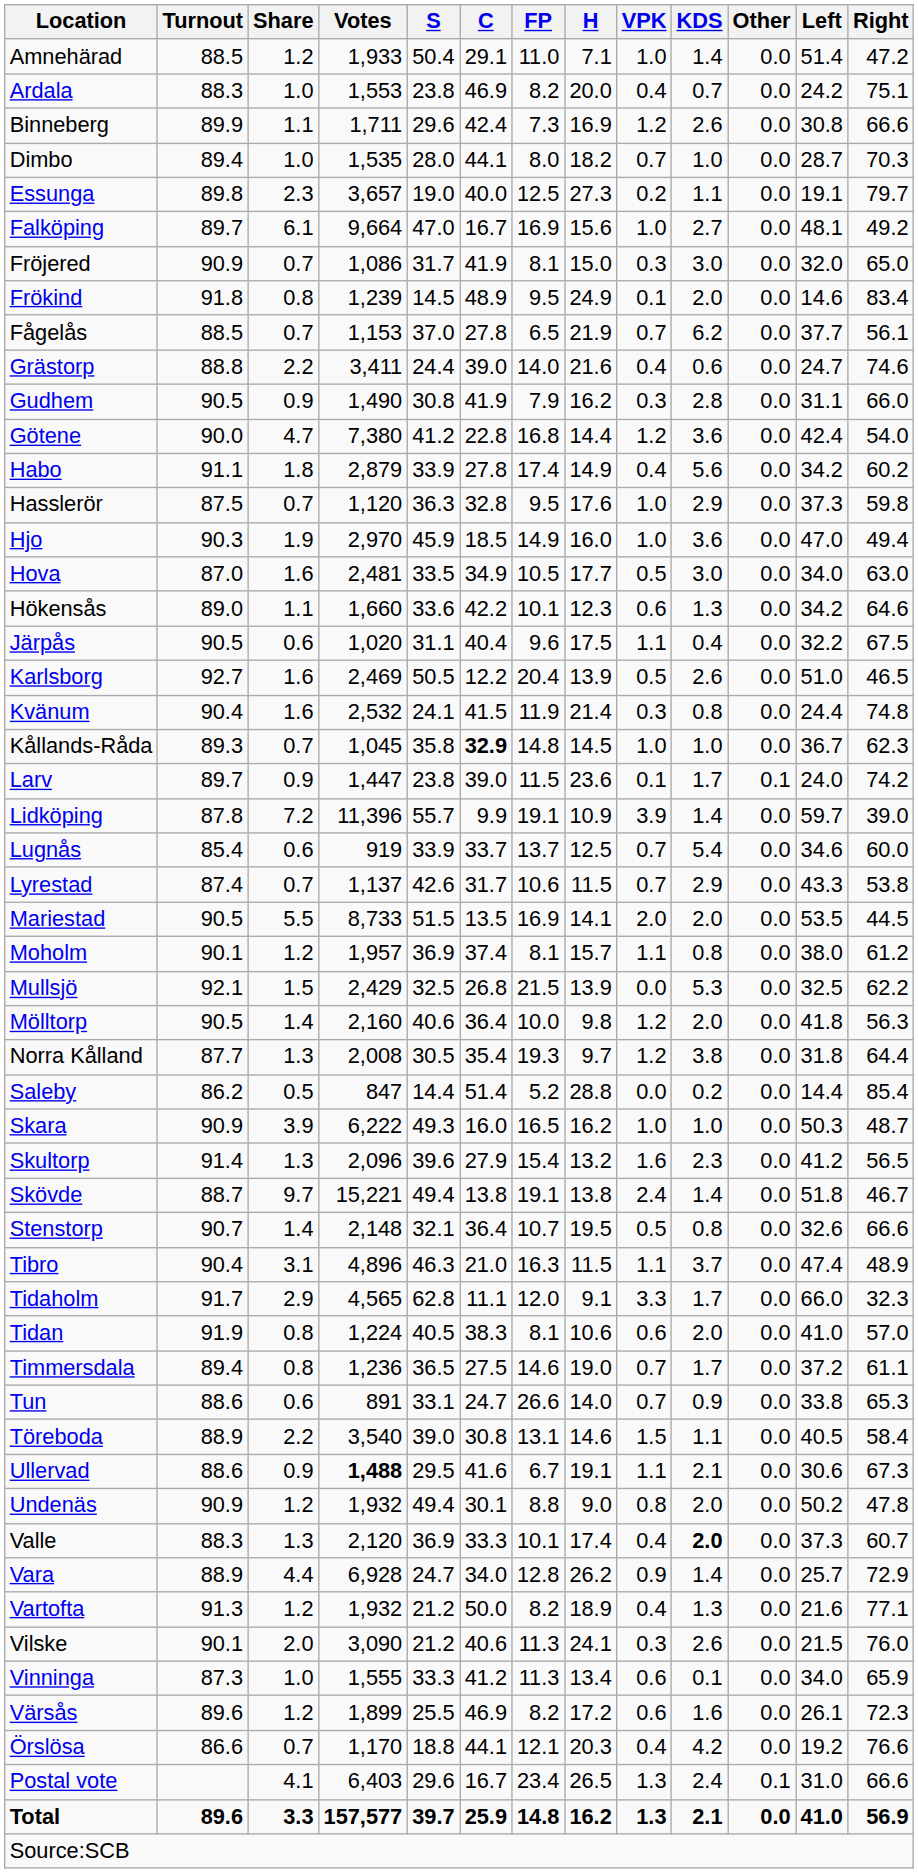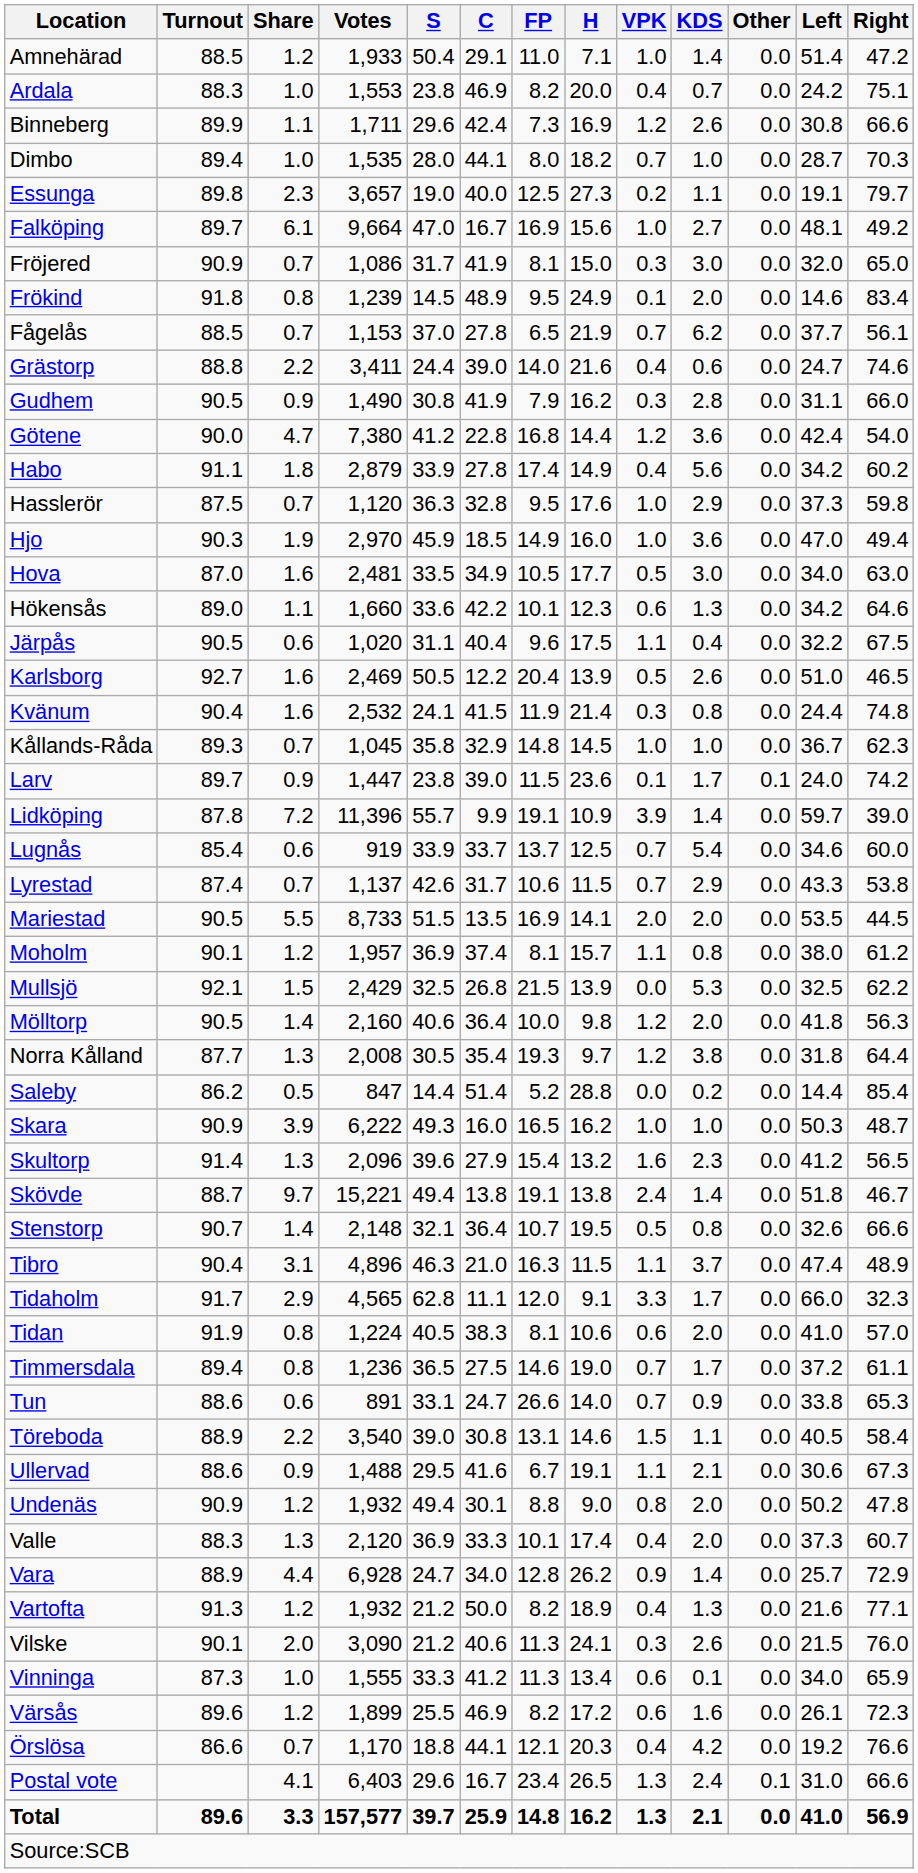(486, 746) bold -> (486, 746) normal
(375, 1471) bold -> (375, 1471) normal
(707, 1540) bold -> (707, 1540) normal
